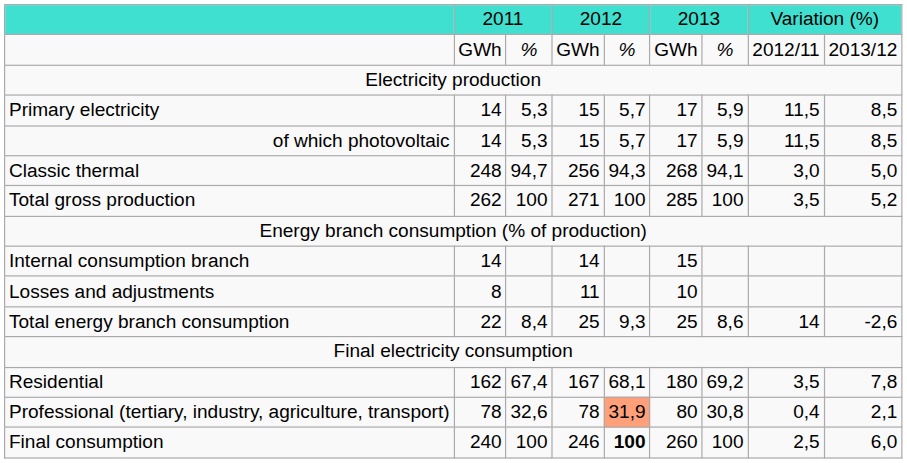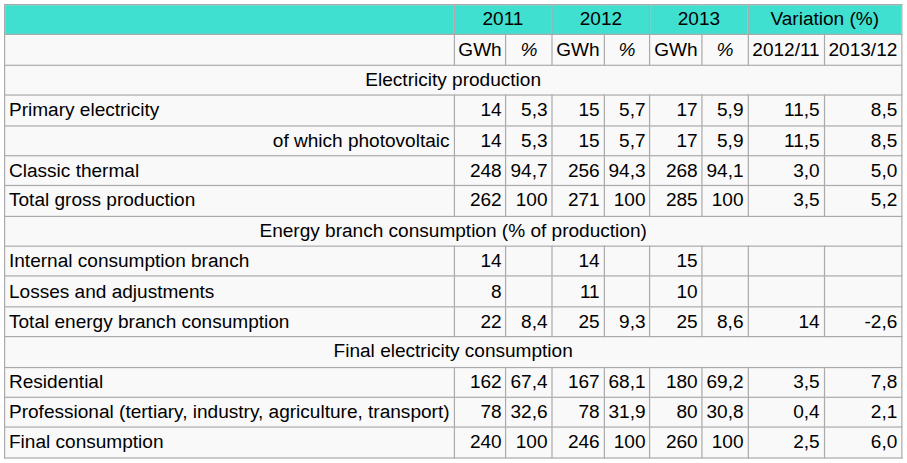(627, 412) lightsalmon background -> (627, 412) no background
(630, 442) bold -> (630, 442) normal
